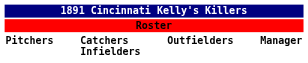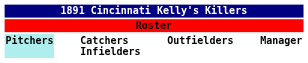(30, 40) no background -> (30, 40) paleturquoise background
